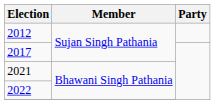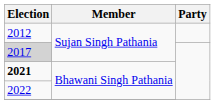(19, 52) no background -> (19, 52) lightgrey background
(19, 71) normal -> (19, 71) bold
